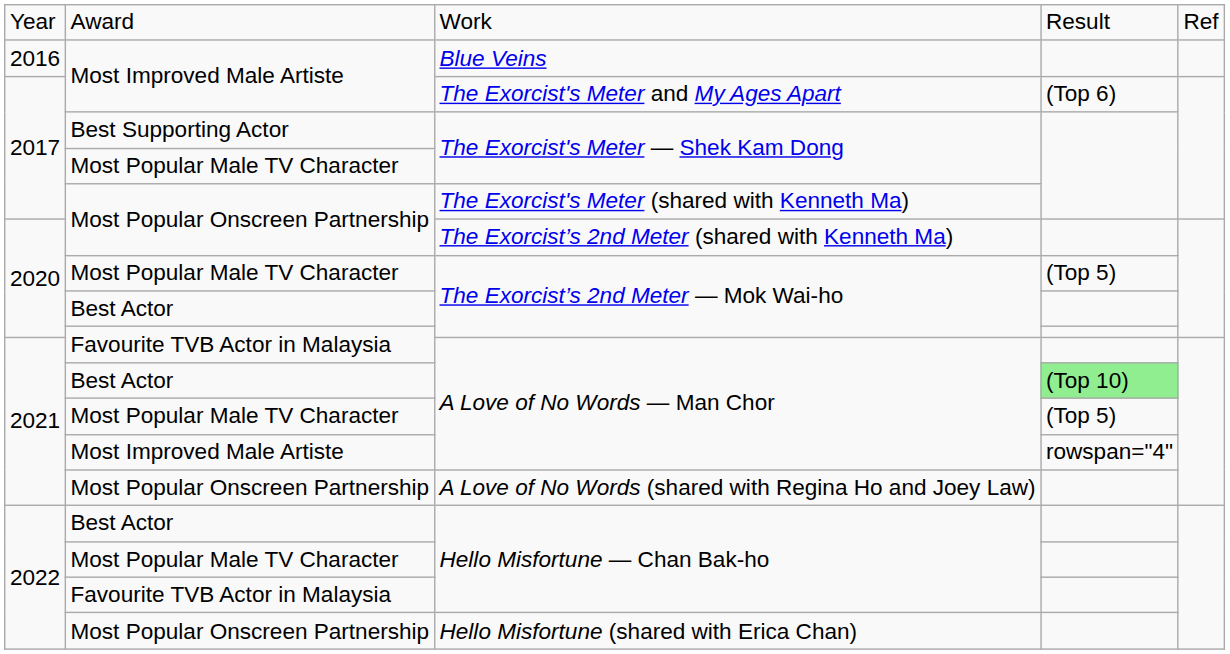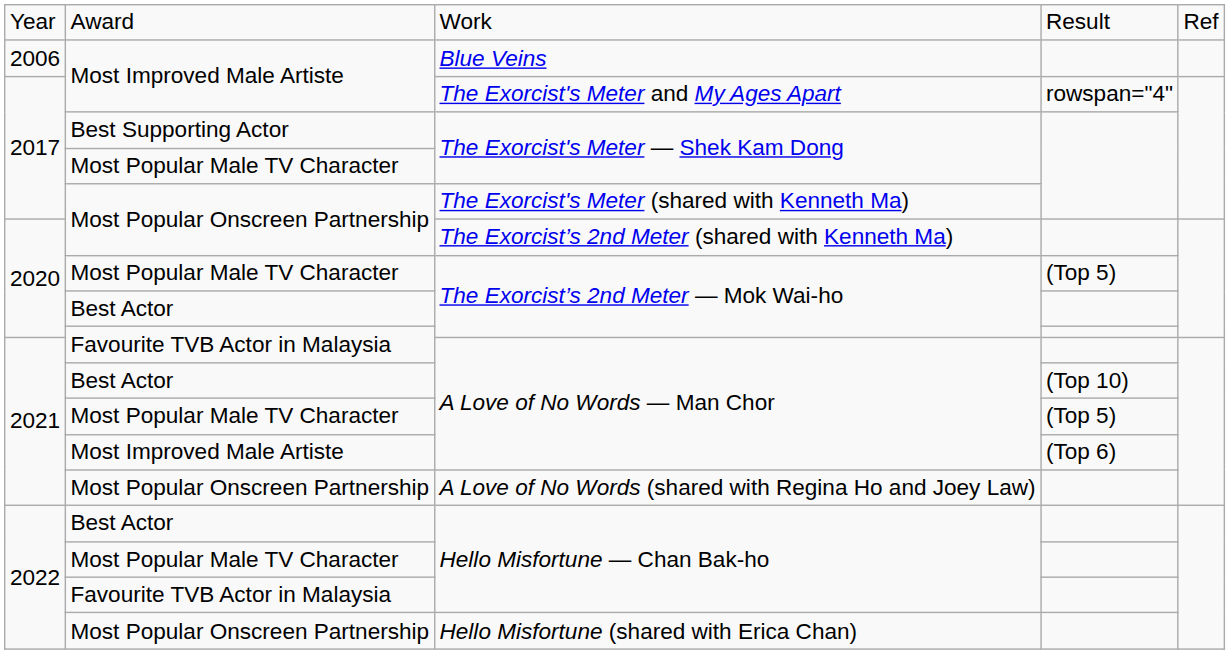(35, 58) 2016 -> (35, 58) 2006
(1081, 93) (Top 6) -> (1109, 93) rowspan="4"
(1087, 380) lightgreen background -> (1087, 380) no background
(1109, 451) rowspan="4" -> (1081, 451) (Top 6)
